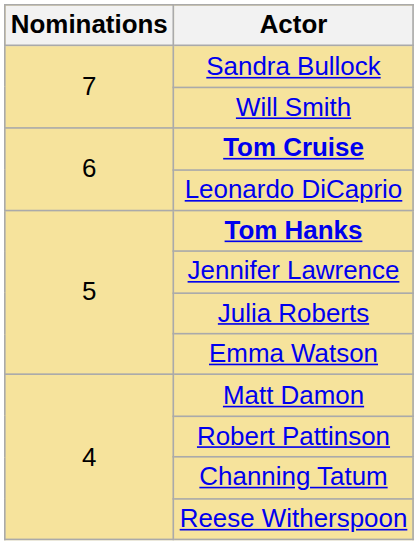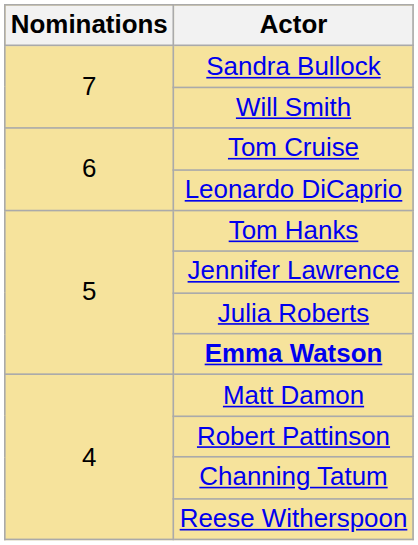(294, 148) bold -> (293, 148) normal
(293, 230) bold -> (293, 230) normal
(294, 353) normal -> (293, 353) bold
